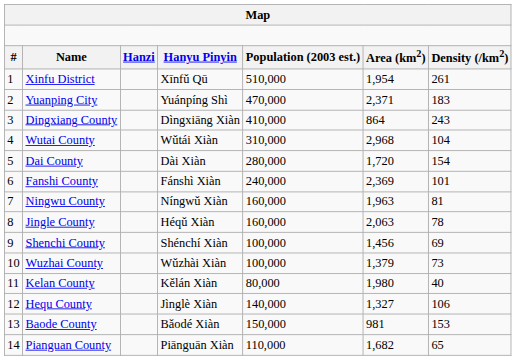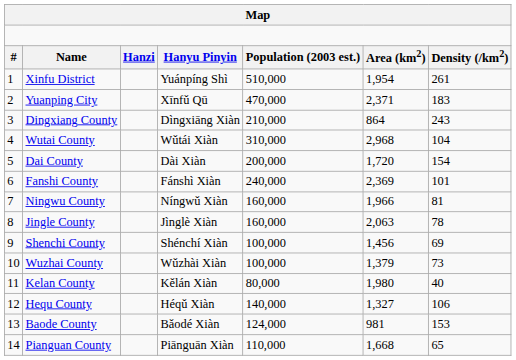(184, 79) Xīnfǔ Qū -> (194, 79) Yuánpíng Shì
(194, 100) Yuánpíng Shì -> (184, 100) Xīnfǔ Qū
(266, 120) 410,000 -> (266, 120) 210,000
(266, 161) 280,000 -> (266, 161) 200,000
(380, 202) 1,963 -> (380, 202) 1,966
(188, 222) Héqǔ Xiàn -> (189, 222) Jìnglè Xiàn
(189, 304) Jìnglè Xiàn -> (188, 304) Héqǔ Xiàn
(266, 324) 150,000 -> (266, 324) 124,000
(380, 345) 1,682 -> (380, 345) 1,668
